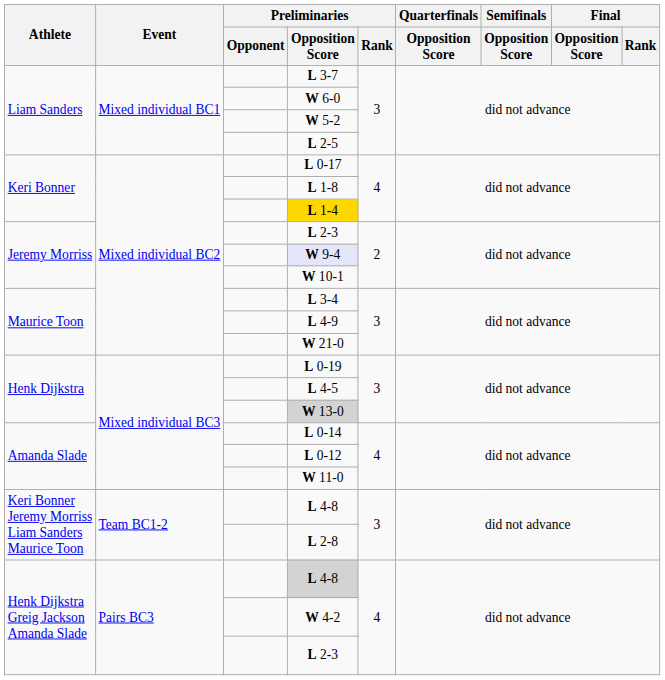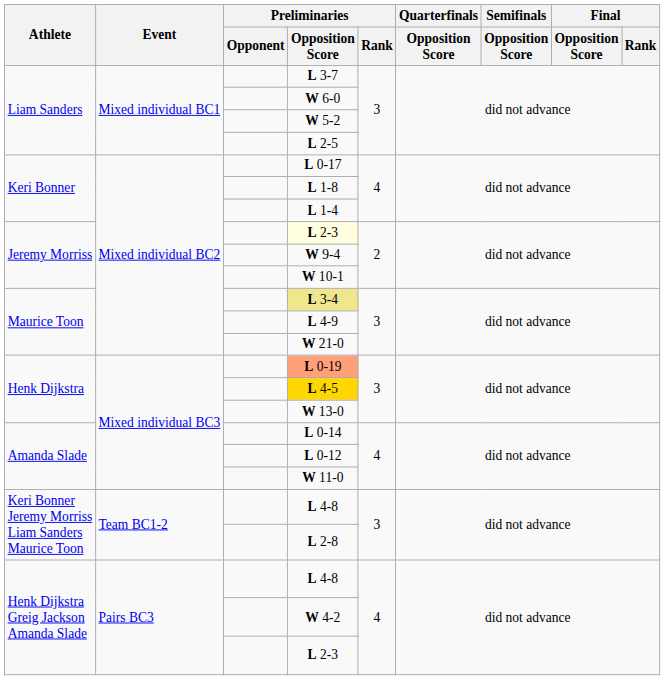(323, 210) gold background -> (323, 210) no background
(323, 232) no background -> (323, 232) lightyellow background
(323, 255) lavender background -> (323, 255) no background
(323, 299) no background -> (323, 299) khaki background
(323, 366) no background -> (323, 366) lightsalmon background
(323, 389) no background -> (323, 389) gold background
(323, 411) lightgrey background -> (323, 411) no background
(323, 579) lightgrey background -> (323, 579) no background
